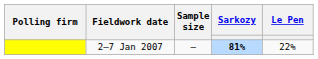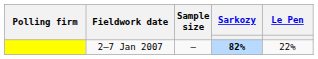(237, 47) 81% -> (237, 47) 82%
